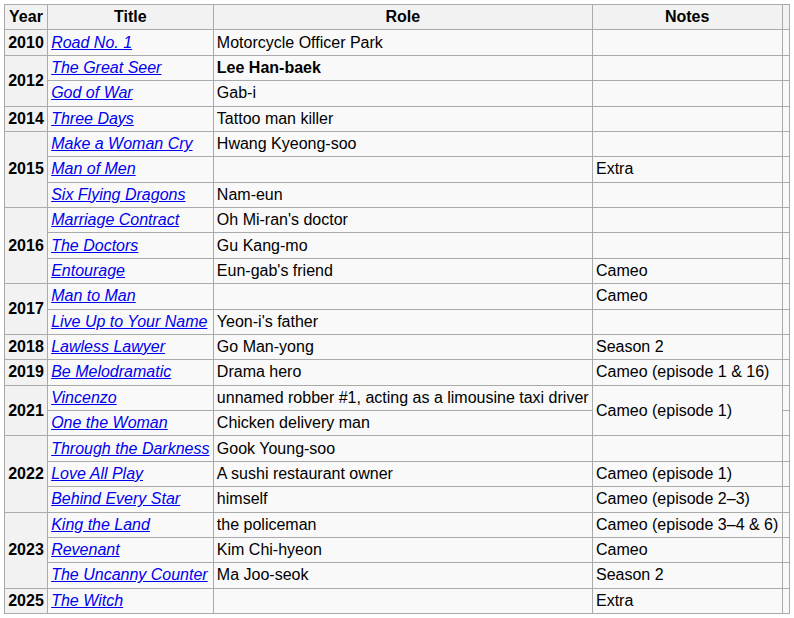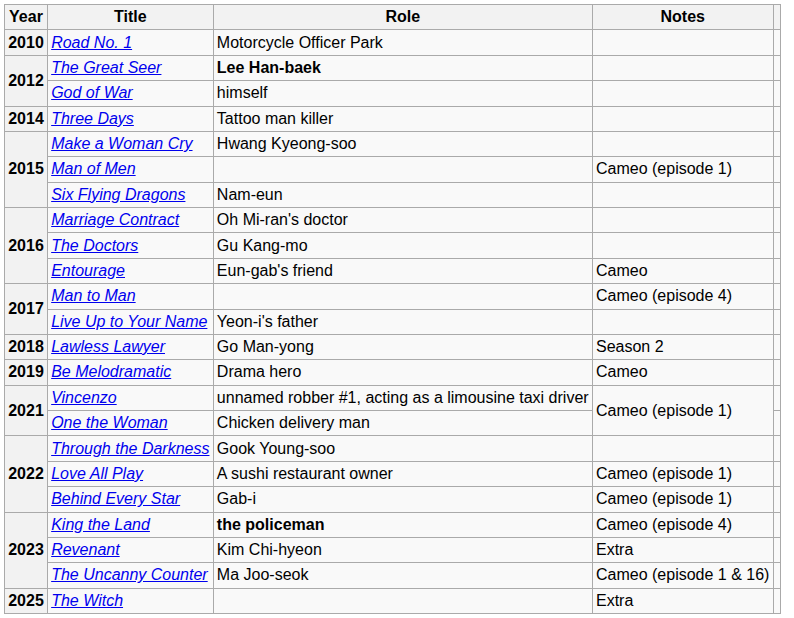(236, 93) Gab-i -> (242, 93) himself
(615, 169) Extra -> (664, 169) Cameo (episode 1)
(622, 296) Cameo -> (664, 296) Cameo (episode 4)
(683, 372) Cameo (episode 1 & 16) -> (622, 372) Cameo
(242, 499) himself -> (236, 499) Gab-i
(673, 499) Cameo (episode 2–3) -> (664, 499) Cameo (episode 1)
(267, 524) normal -> (271, 524) bold
(687, 524) Cameo (episode 3–4 & 6) -> (664, 524) Cameo (episode 4)
(622, 550) Cameo -> (615, 550) Extra
(630, 575) Season 2 -> (683, 575) Cameo (episode 1 & 16)
